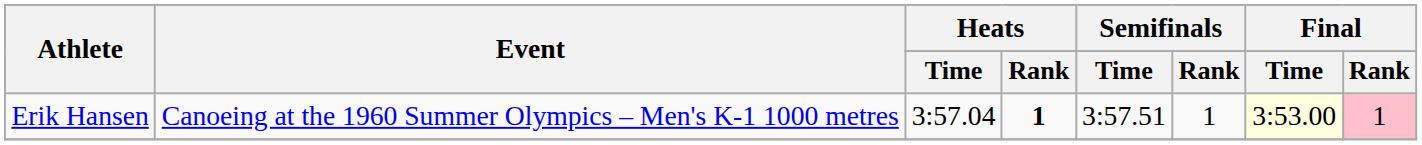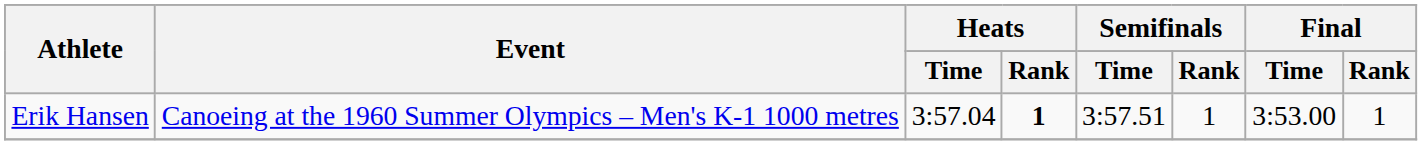(1294, 116) lightyellow background -> (1294, 116) no background
(1379, 116) pink background -> (1379, 116) no background
